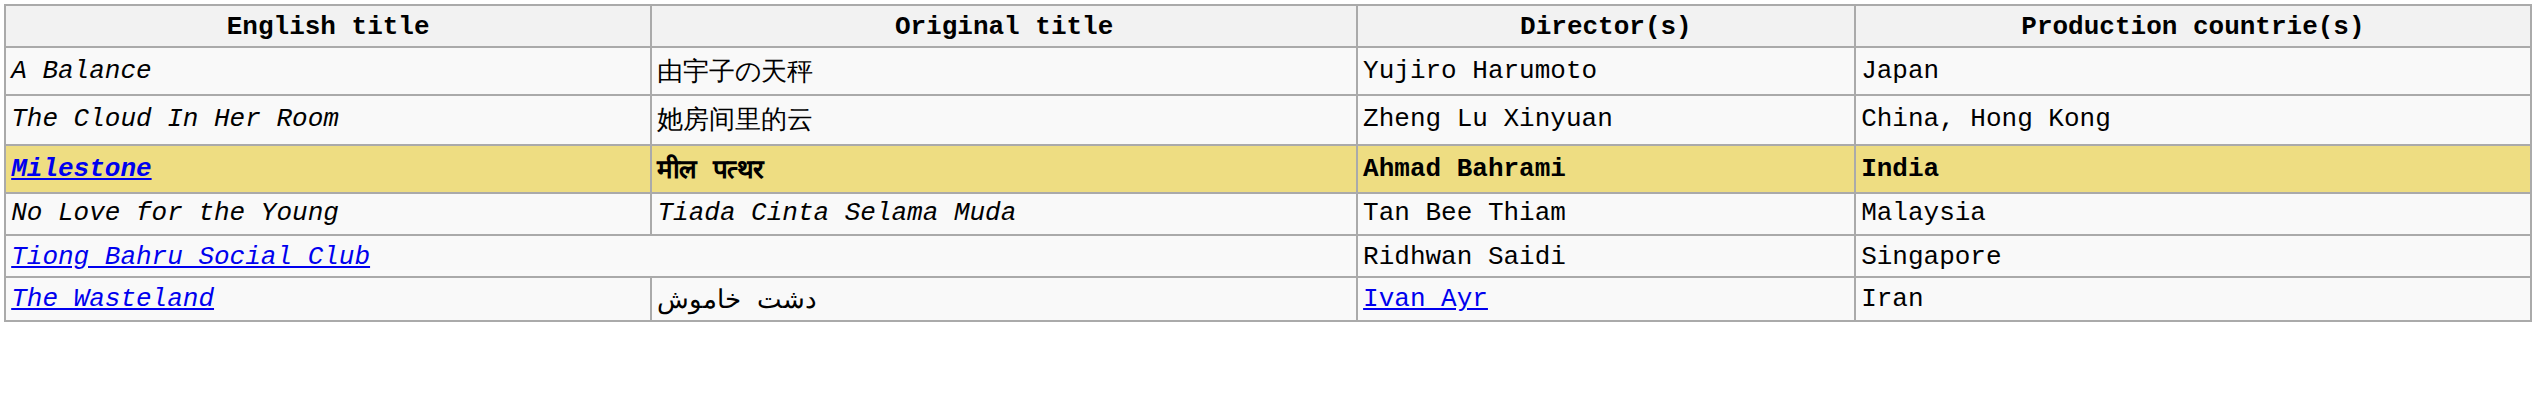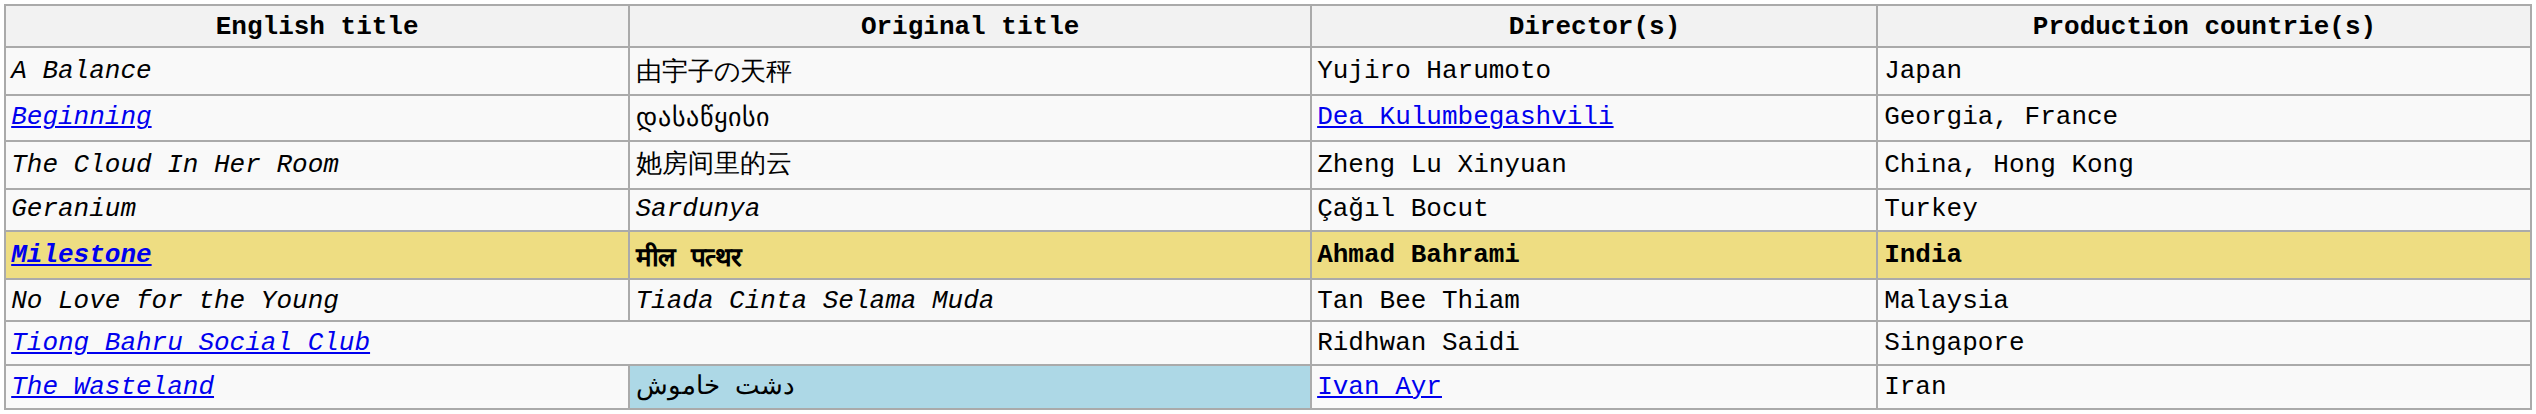+ row: (81, 118)
+ row: (74, 210)
(737, 300) no background -> (715, 387) lightblue background
